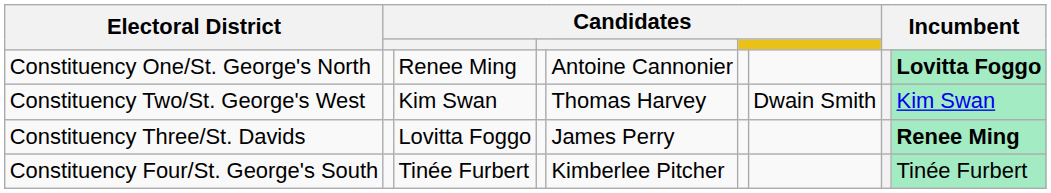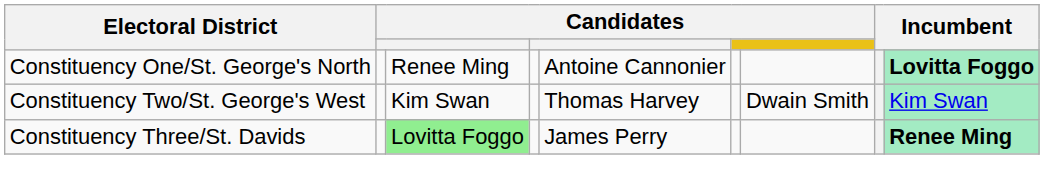(465, 136) no background -> (458, 136) lightgreen background
- row: (194, 171)
